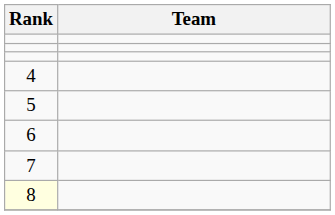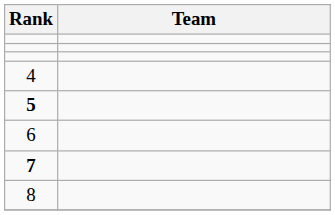(31, 105) normal -> (31, 105) bold
(31, 165) normal -> (31, 165) bold
(31, 195) lightyellow background -> (31, 195) no background
